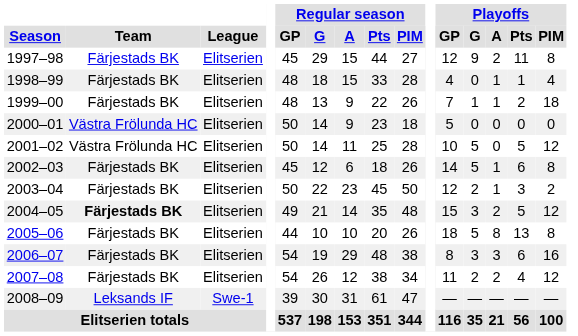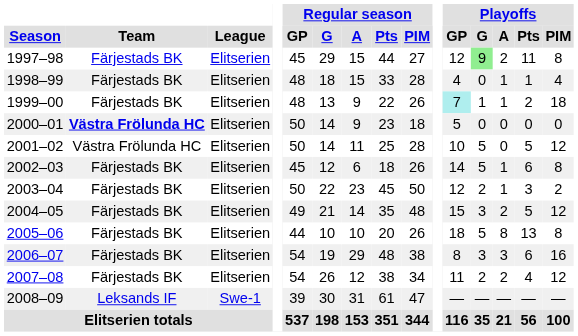(475, 58) no background -> (482, 58) lightgreen background
(450, 102) no background -> (457, 102) paleturquoise background
(133, 124) normal -> (137, 124) bold
(133, 211) bold -> (137, 211) normal
